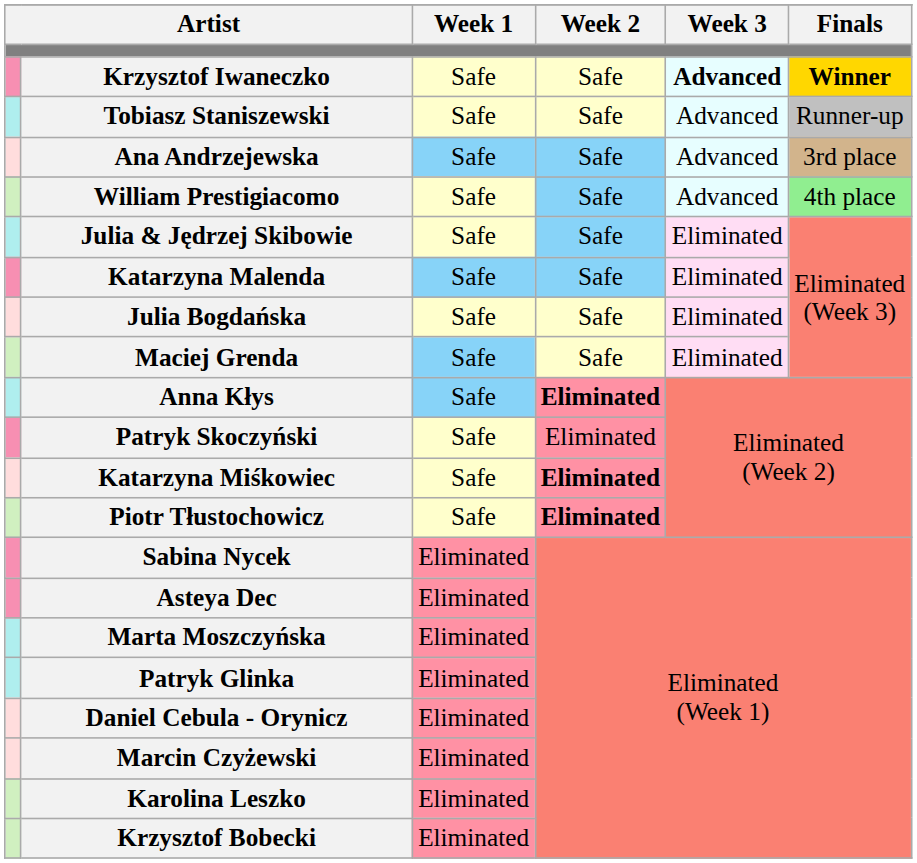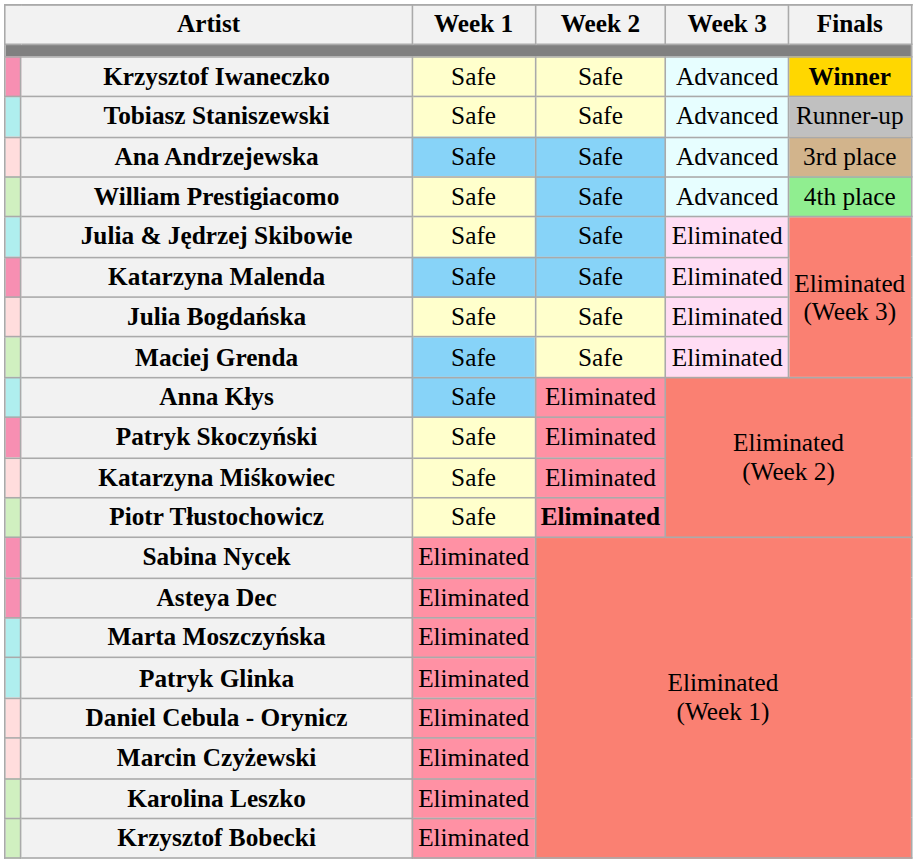(727, 76) bold -> (727, 76) normal
(600, 397) bold -> (600, 397) normal
(600, 477) bold -> (600, 477) normal
